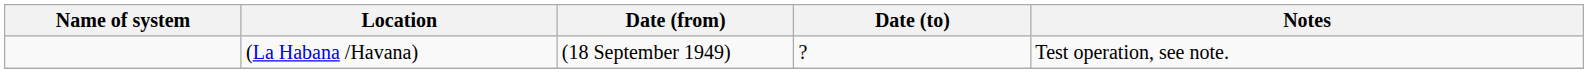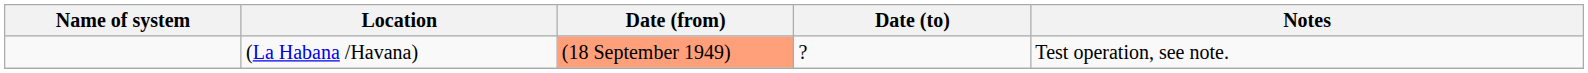(646, 52) no background -> (646, 52) lightsalmon background
